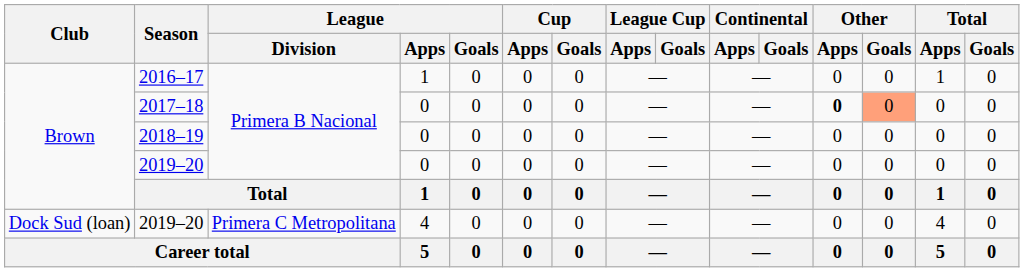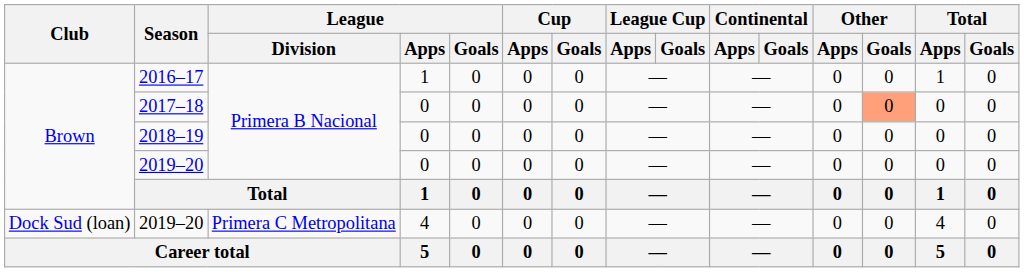(837, 106) bold -> (837, 106) normal
